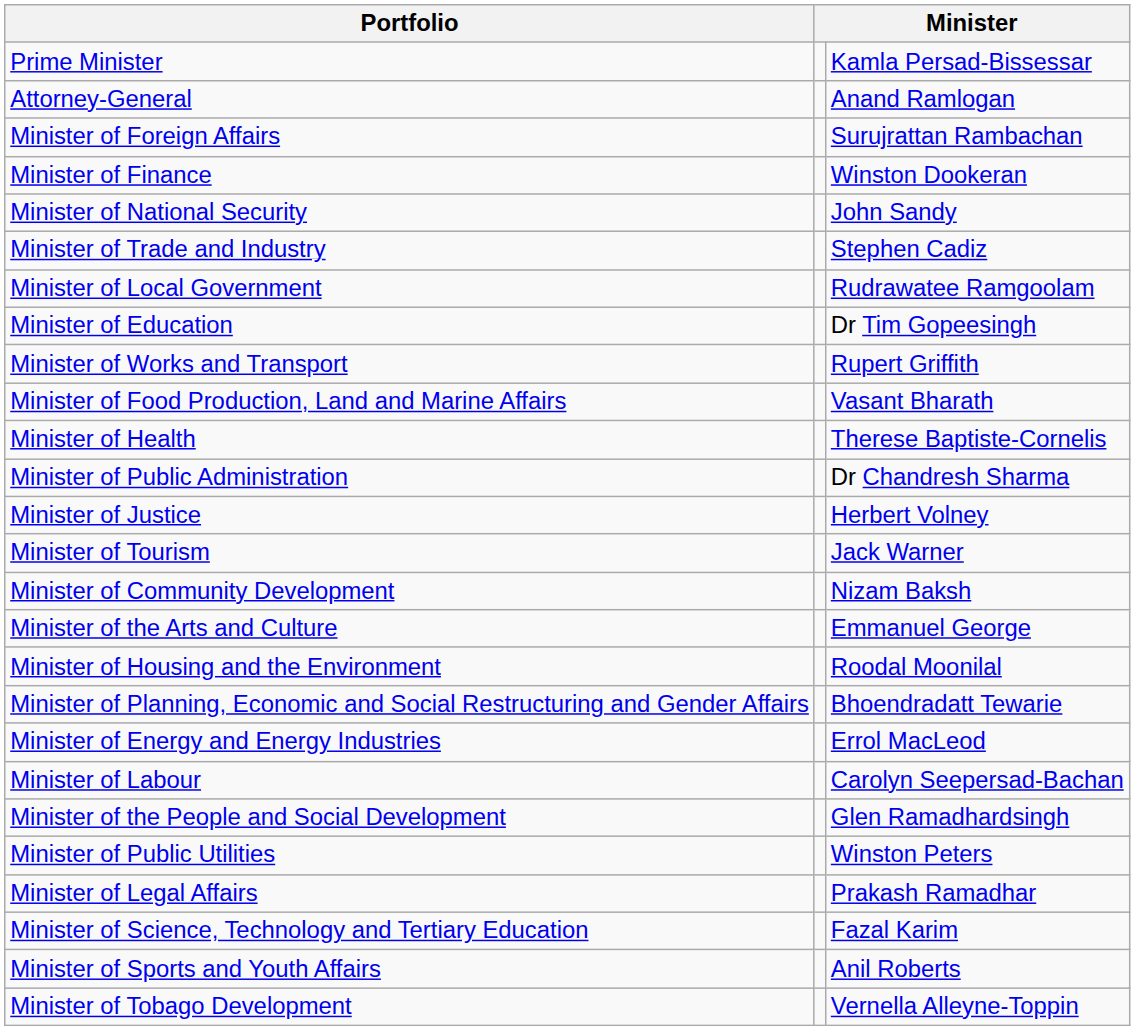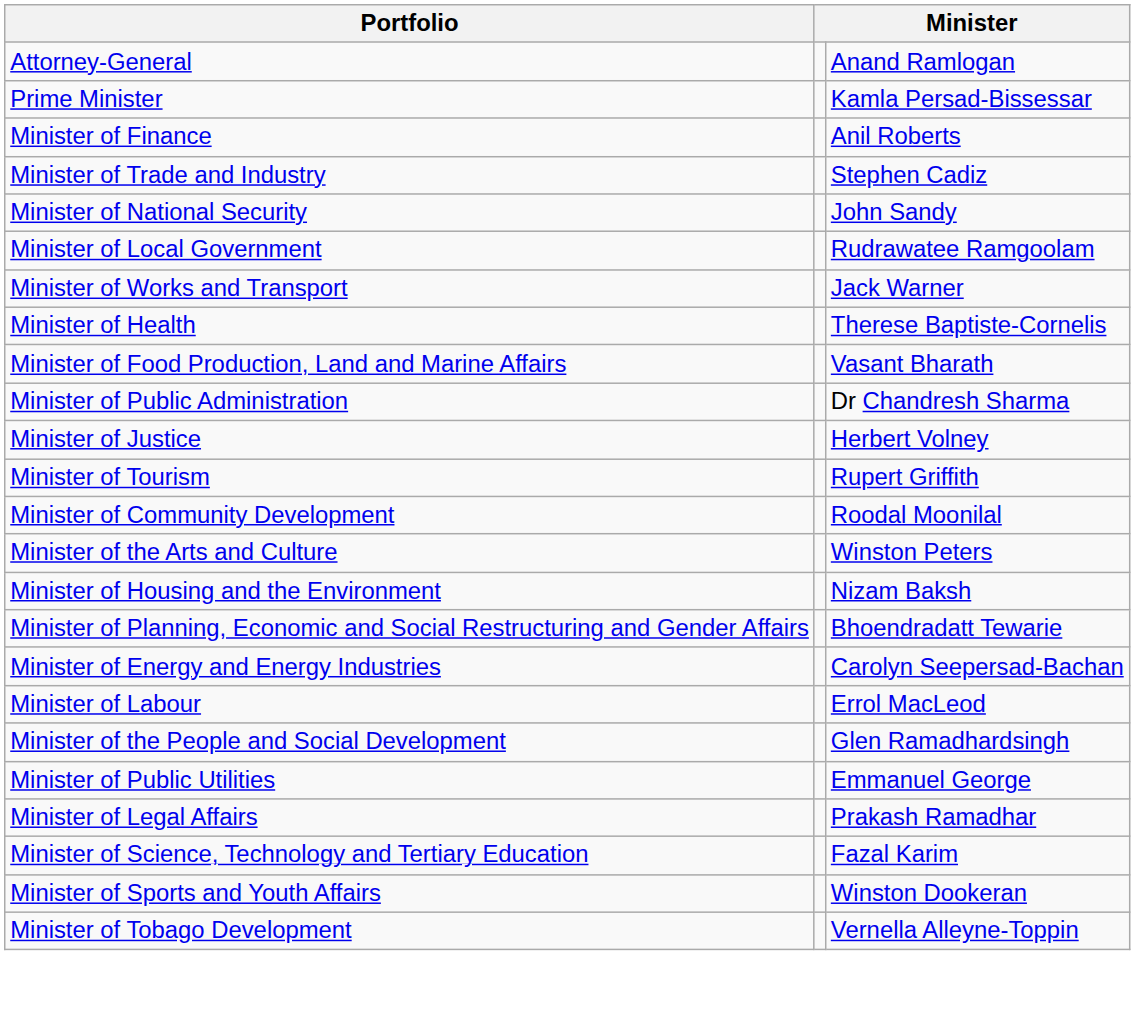rows swapped: (86, 61) <-> (101, 99)
- row: (145, 136)
(929, 174) Winston Dookeran -> (896, 136) Anil Roberts
rows swapped: (159, 212) <-> (168, 250)
- row: (122, 325)
(905, 363) Rupert Griffith -> (897, 288) Jack Warner
rows swapped: (103, 439) <-> (288, 401)
(897, 552) Jack Warner -> (905, 477) Rupert Griffith
(901, 590) Nizam Baksh -> (916, 514) Roodal Moonilal
(931, 628) Emmanuel George -> (912, 552) Winston Peters
(916, 666) Roodal Moonilal -> (901, 590) Nizam Baksh
(908, 741) Errol MacLeod -> (977, 666) Carolyn Seepersad-Bachan
(977, 779) Carolyn Seepersad-Bachan -> (908, 703) Errol MacLeod
(912, 855) Winston Peters -> (931, 779) Emmanuel George
(896, 968) Anil Roberts -> (929, 893) Winston Dookeran
